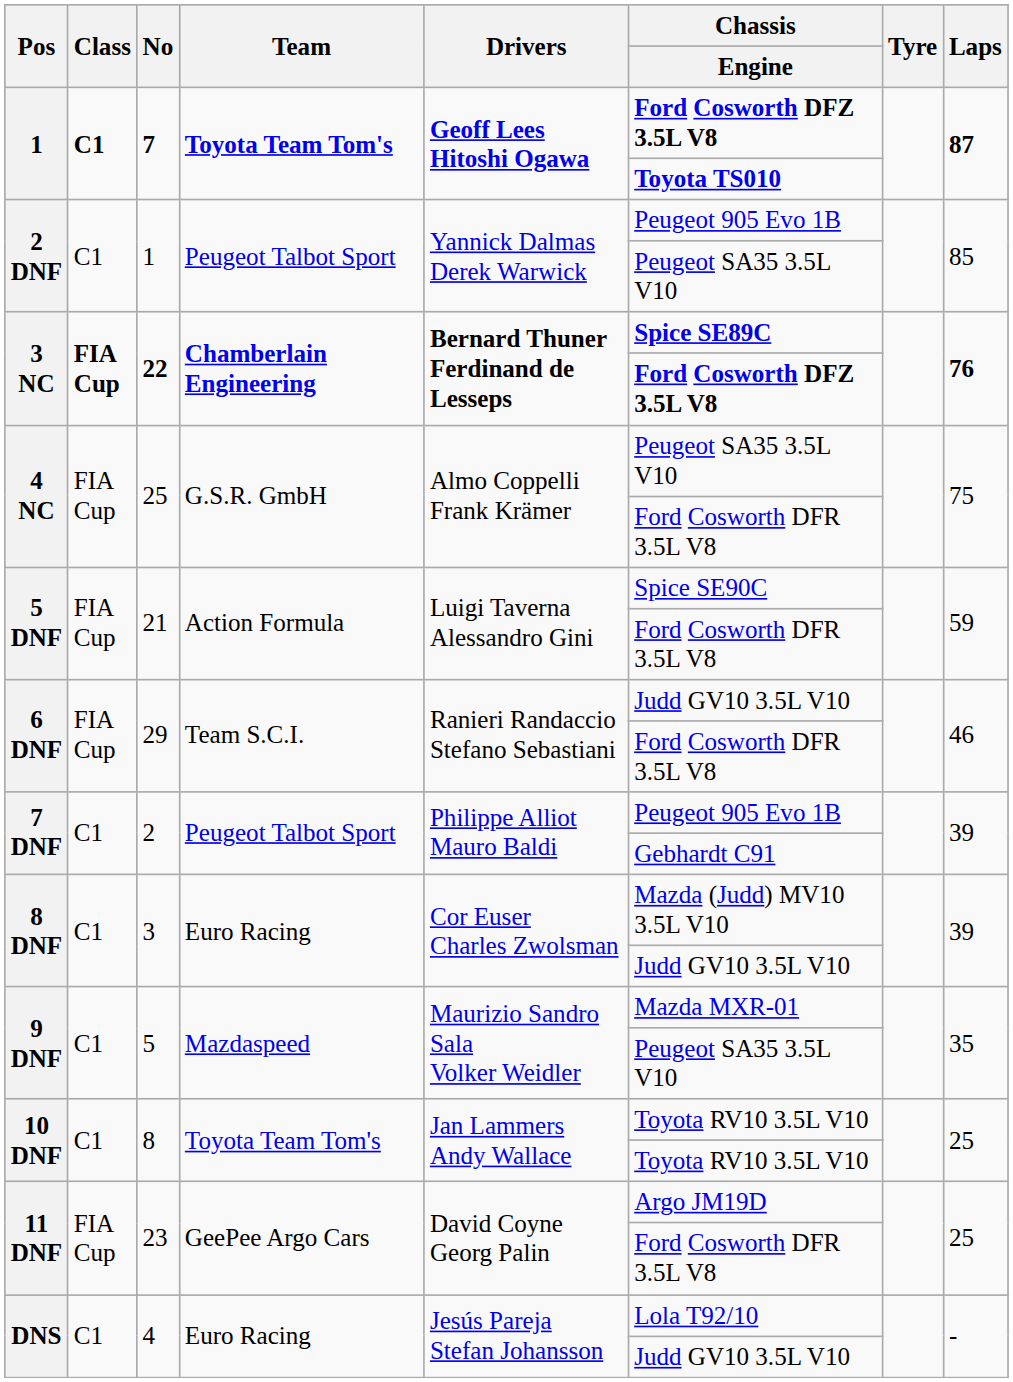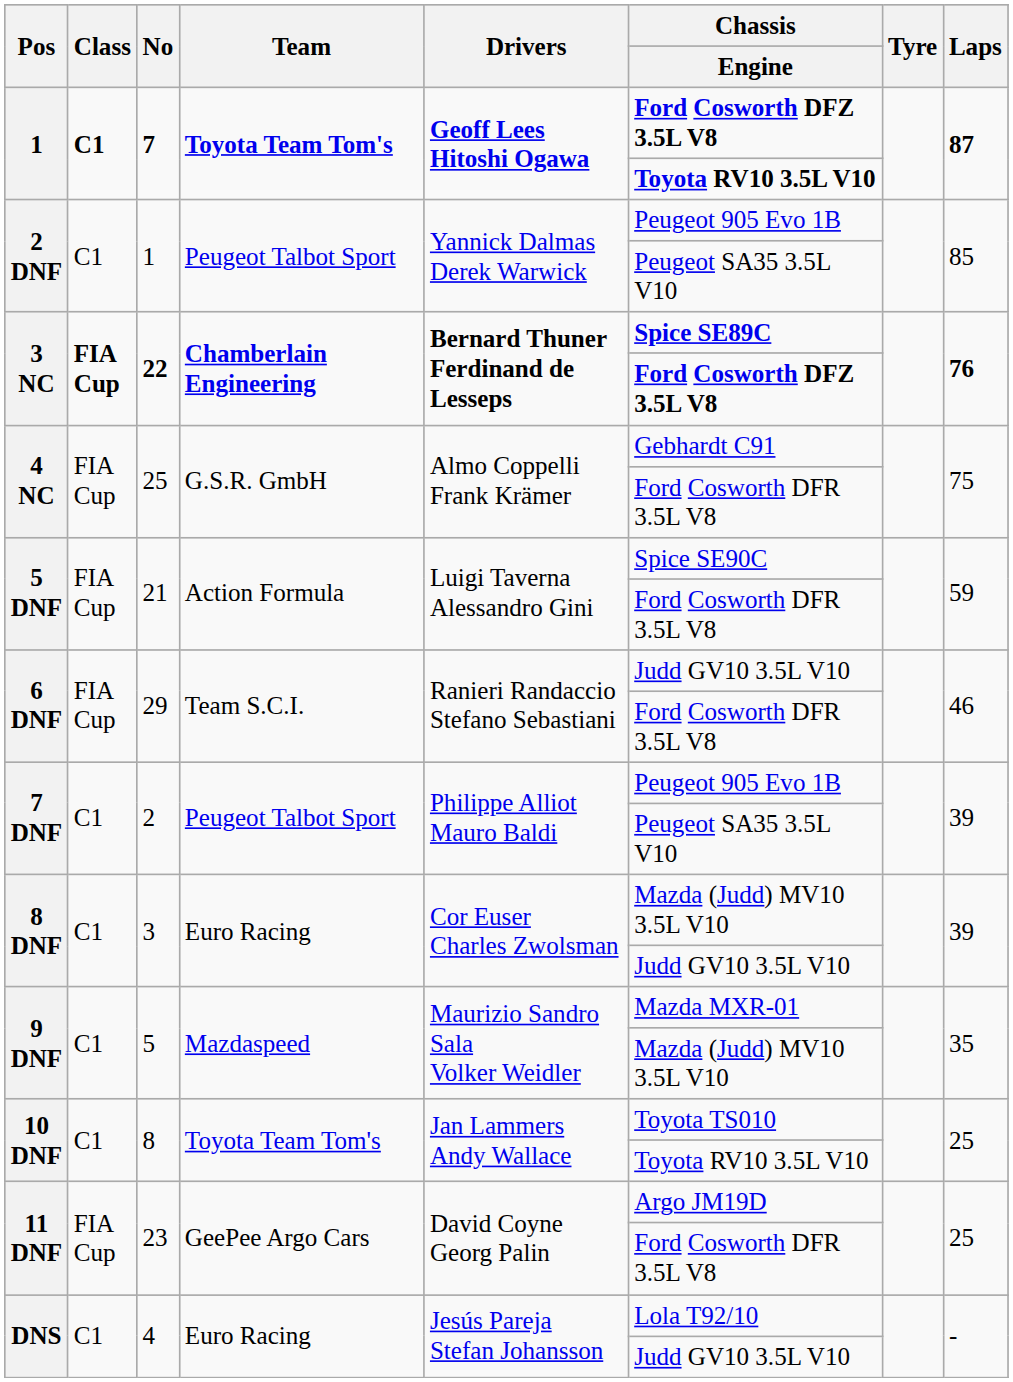(708, 179) Toyota TS010 -> (755, 179) Toyota RV10 3.5L V10
(733, 460) Peugeot SA35 3.5L V10 -> (705, 445) Gebhardt C91
(705, 853) Gebhardt C91 -> (733, 838) Peugeot SA35 3.5L V10
(733, 1063) Peugeot SA35 3.5L V10 -> (739, 1063) Mazda (Judd) MV10 3.5L V10
(751, 1119) Toyota RV10 3.5L V10 -> (705, 1119) Toyota TS010
